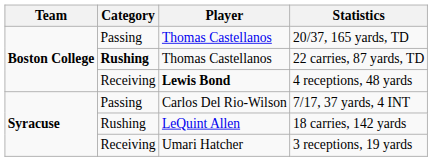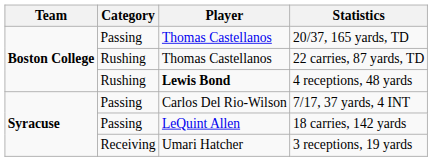(125, 59) bold -> (123, 59) normal
(128, 80) Receiving -> (123, 80) Rushing
(123, 123) Rushing -> (121, 123) Passing
